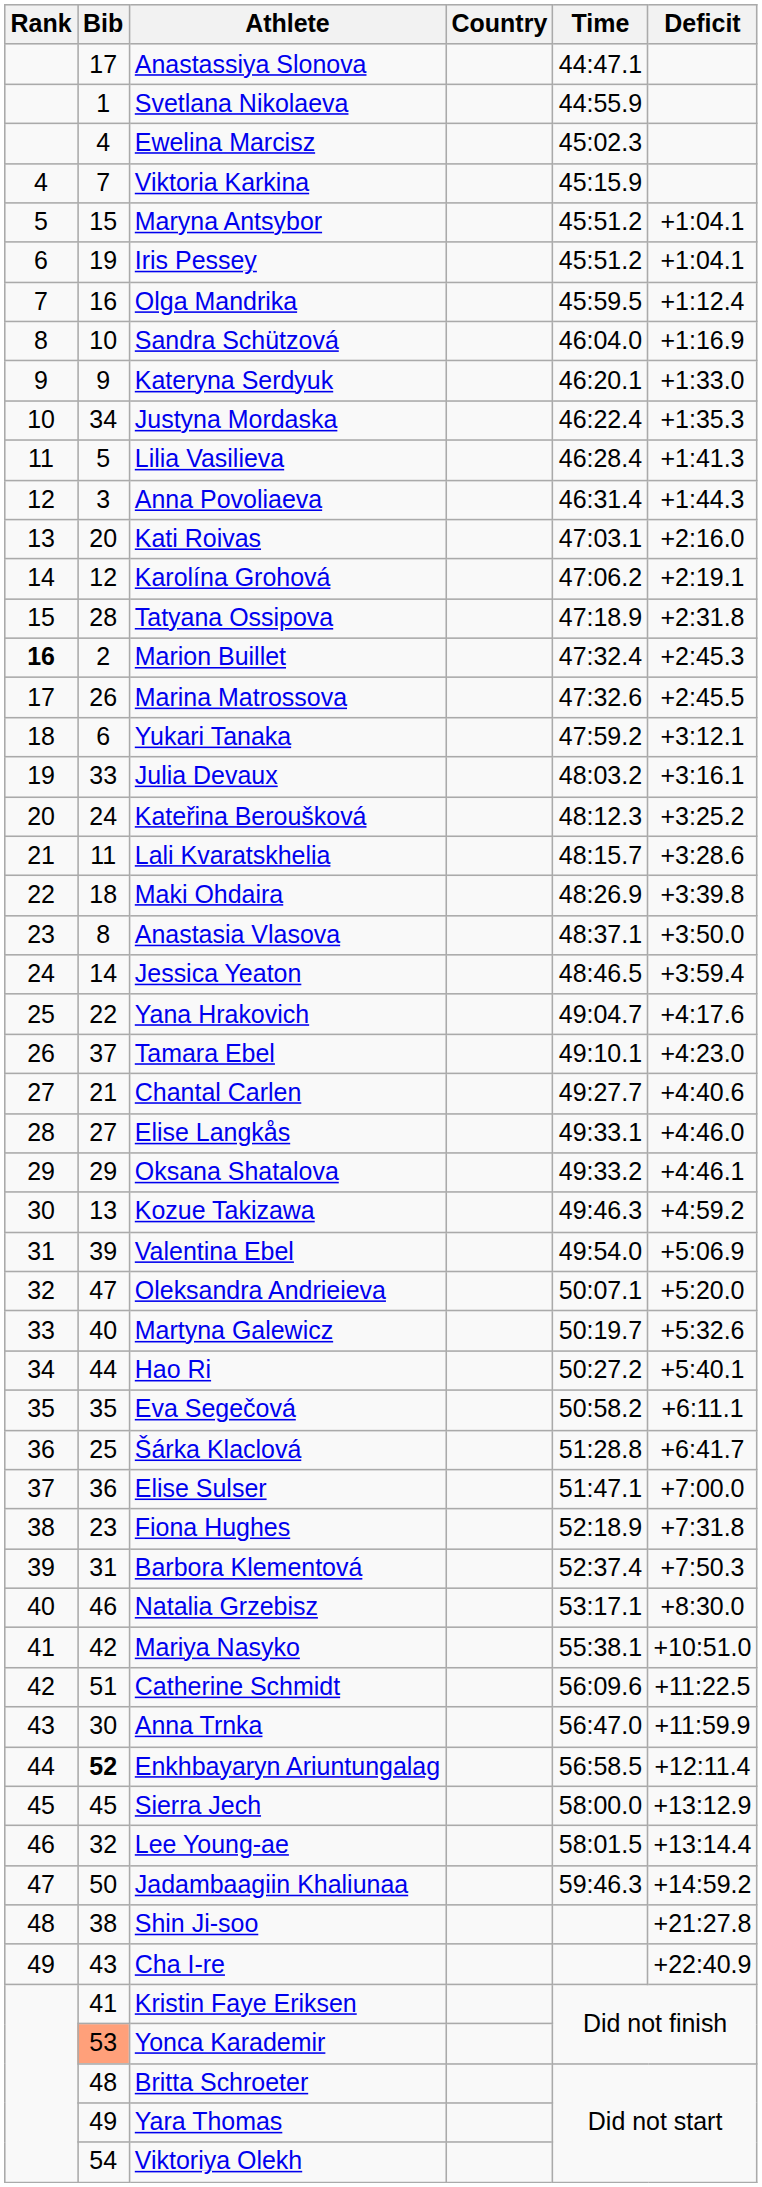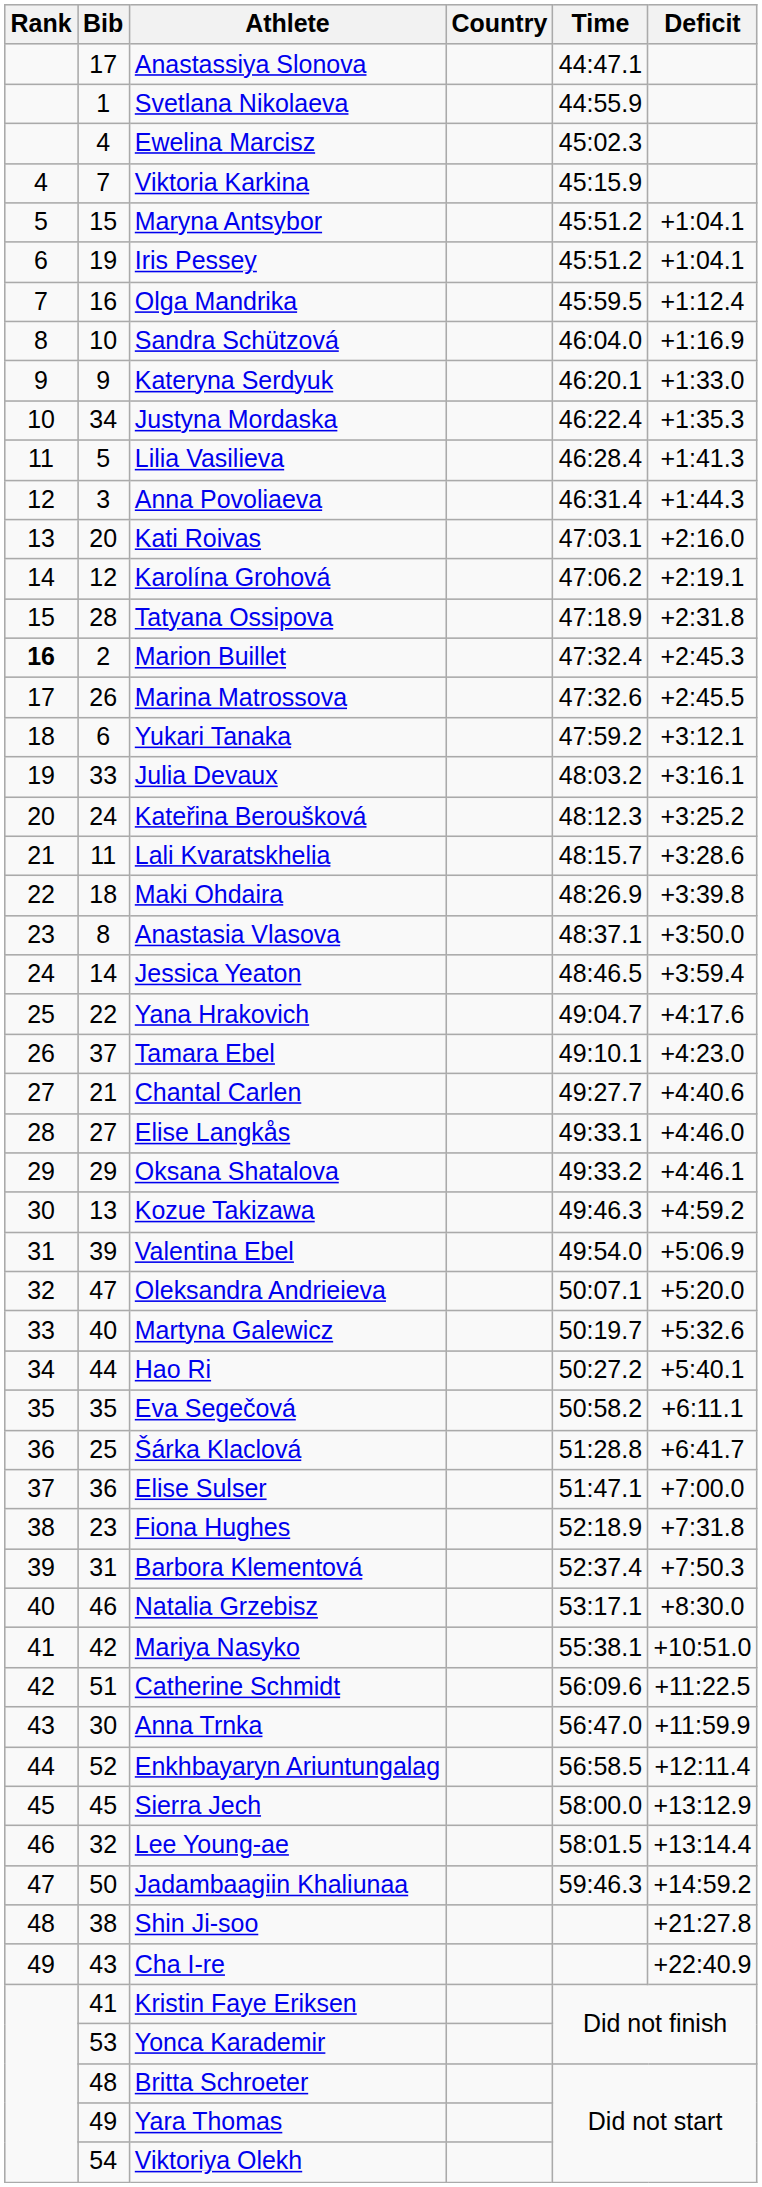(103, 1766) bold -> (103, 1766) normal
(103, 2043) lightsalmon background -> (103, 2043) no background
